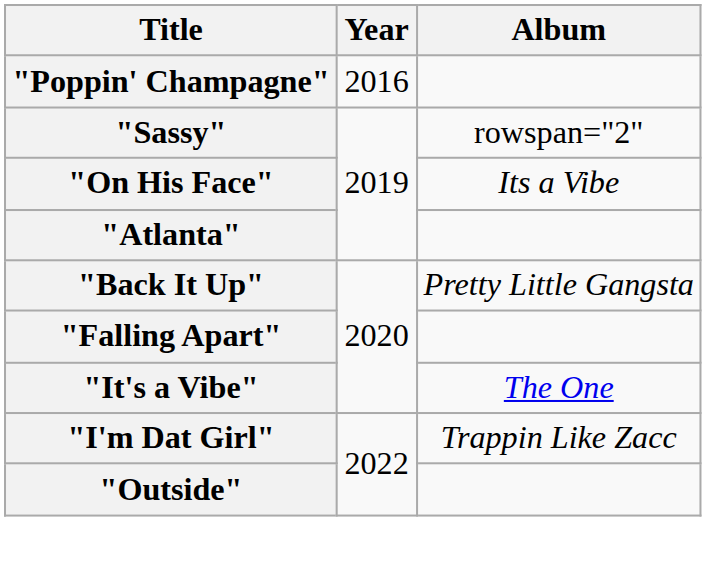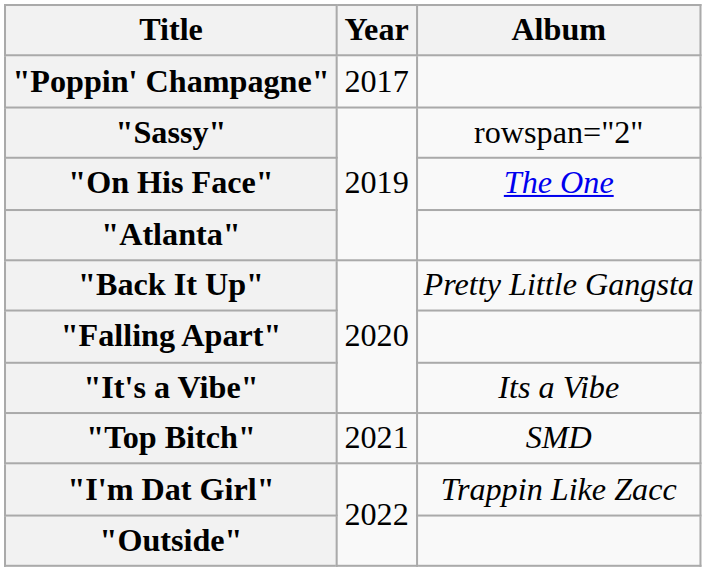(377, 81) 2016 -> (377, 81) 2017
(559, 183) Its a Vibe -> (559, 183) The One
(559, 387) The One -> (559, 387) Its a Vibe
+ row: (171, 438)
